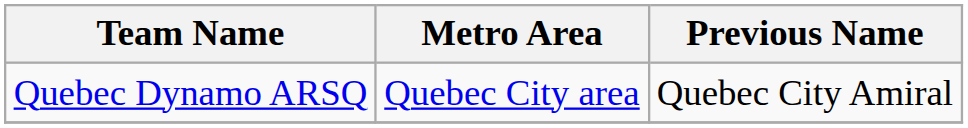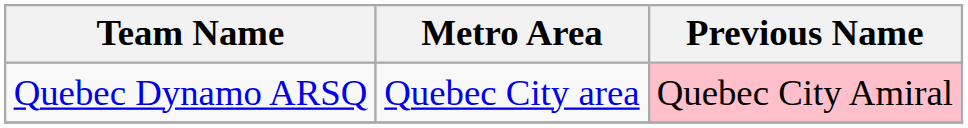(805, 92) no background -> (805, 92) pink background
